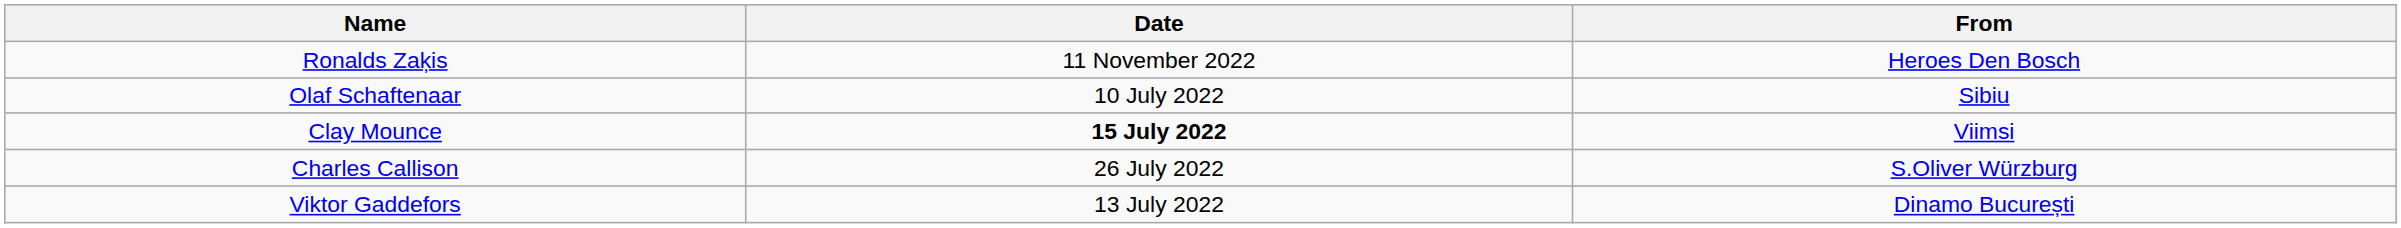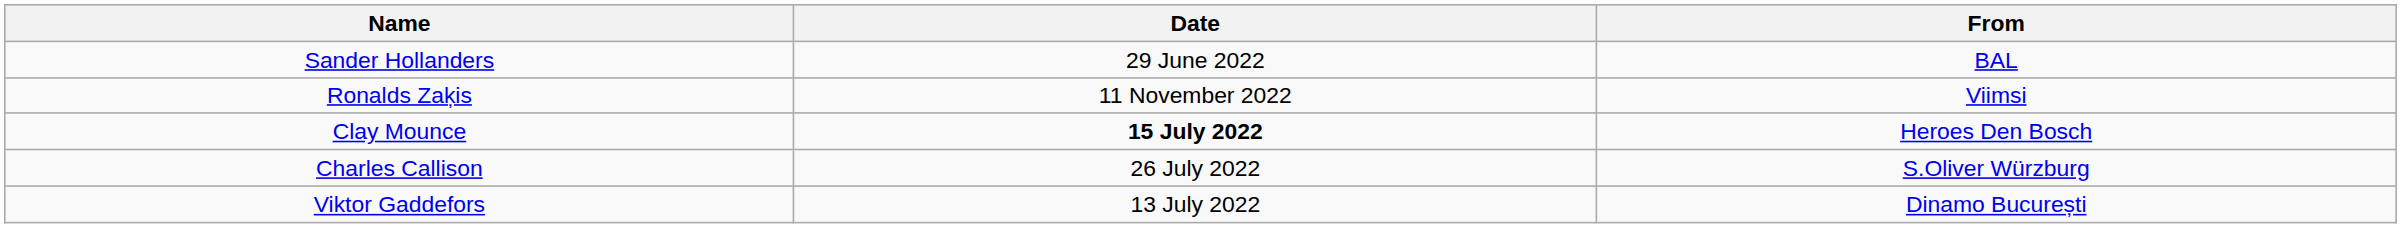+ row: (399, 59)
(1984, 59) Heroes Den Bosch -> (1996, 96) Viimsi
- row: (375, 96)
(1984, 132) Viimsi -> (1996, 132) Heroes Den Bosch
